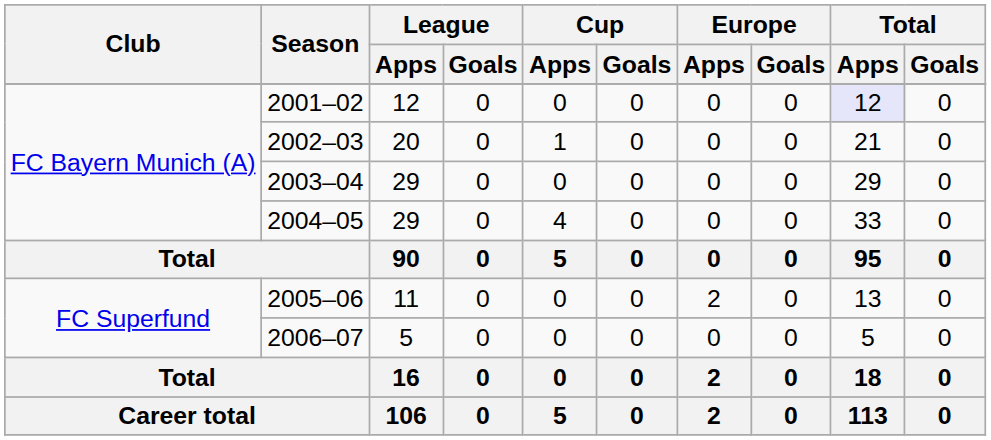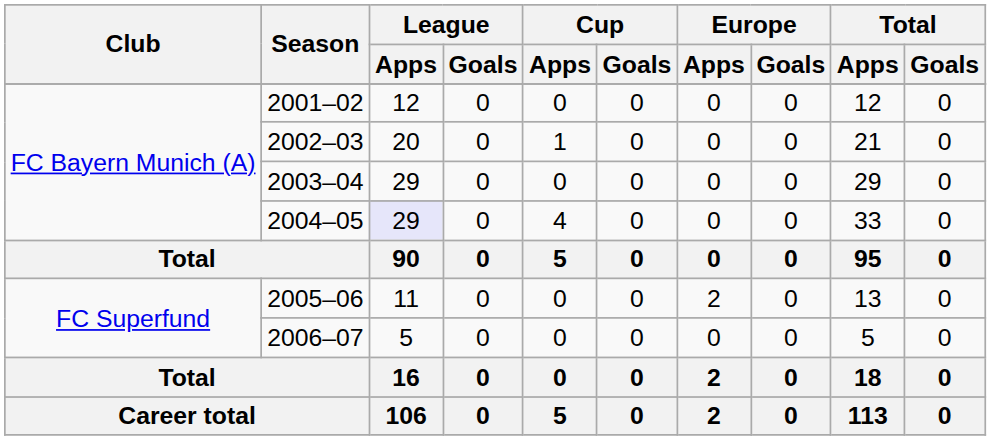(868, 103) lavender background -> (868, 103) no background
(406, 220) no background -> (406, 220) lavender background
